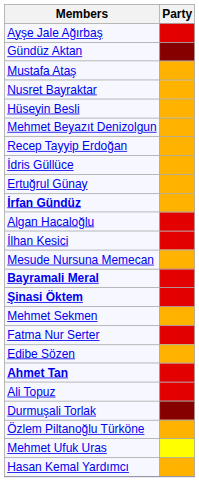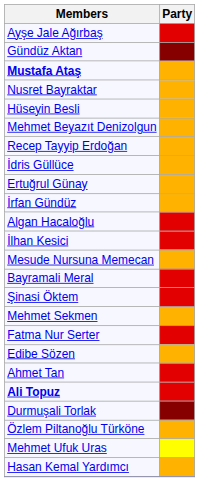(42, 71) normal -> (44, 71) bold
(44, 203) bold -> (42, 203) normal
(53, 279) bold -> (50, 279) normal
(45, 297) bold -> (43, 297) normal
(38, 373) bold -> (36, 373) normal
(31, 392) normal -> (34, 392) bold
